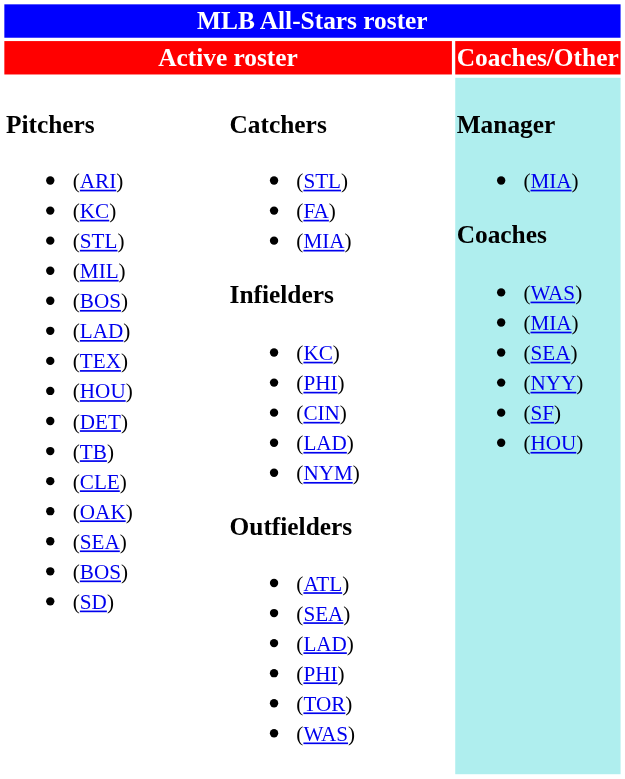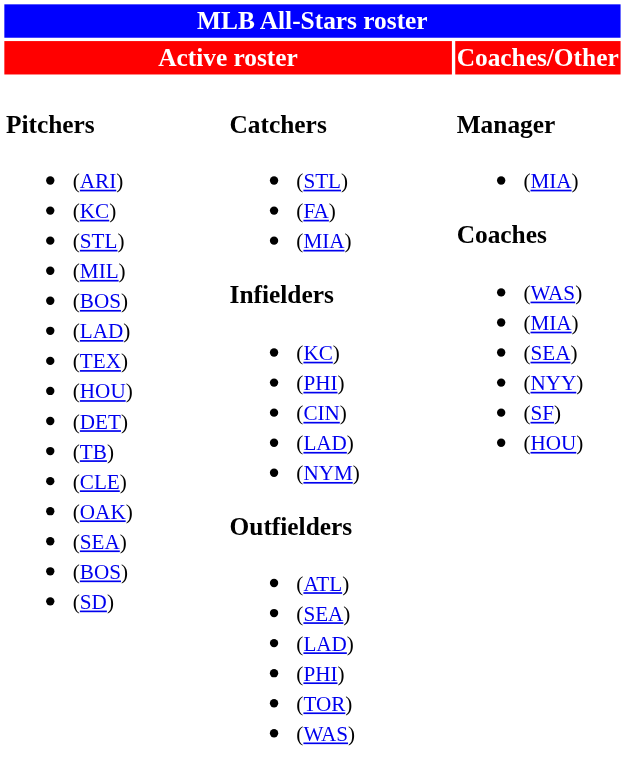(538, 283) paleturquoise background -> (538, 283) no background
